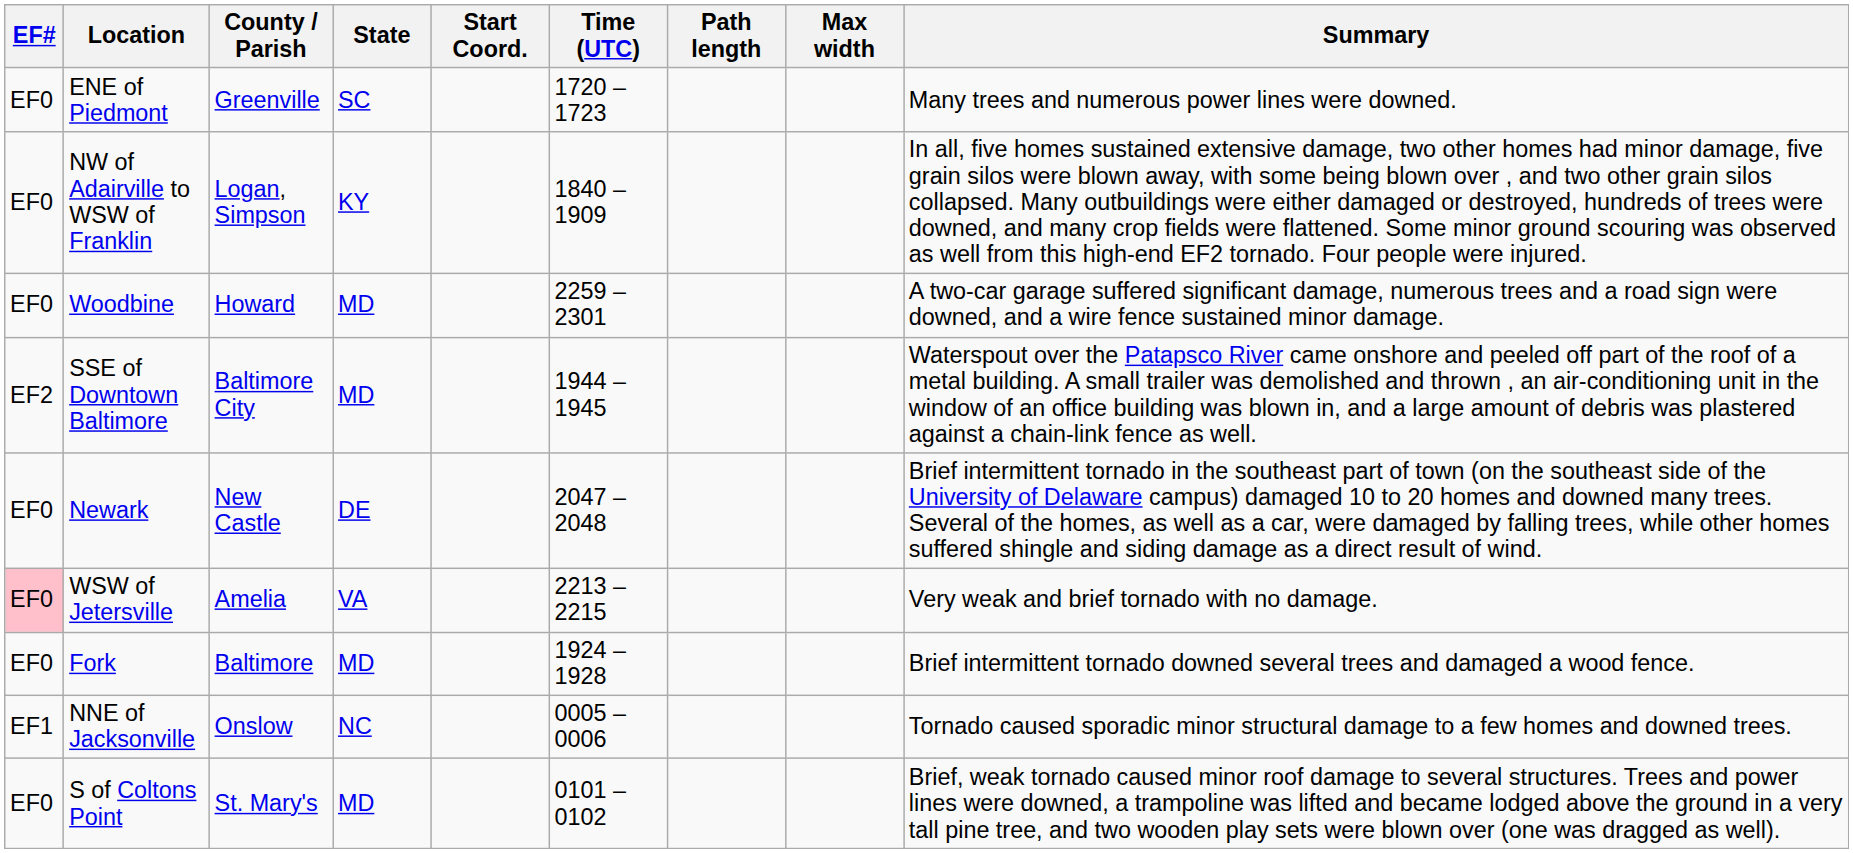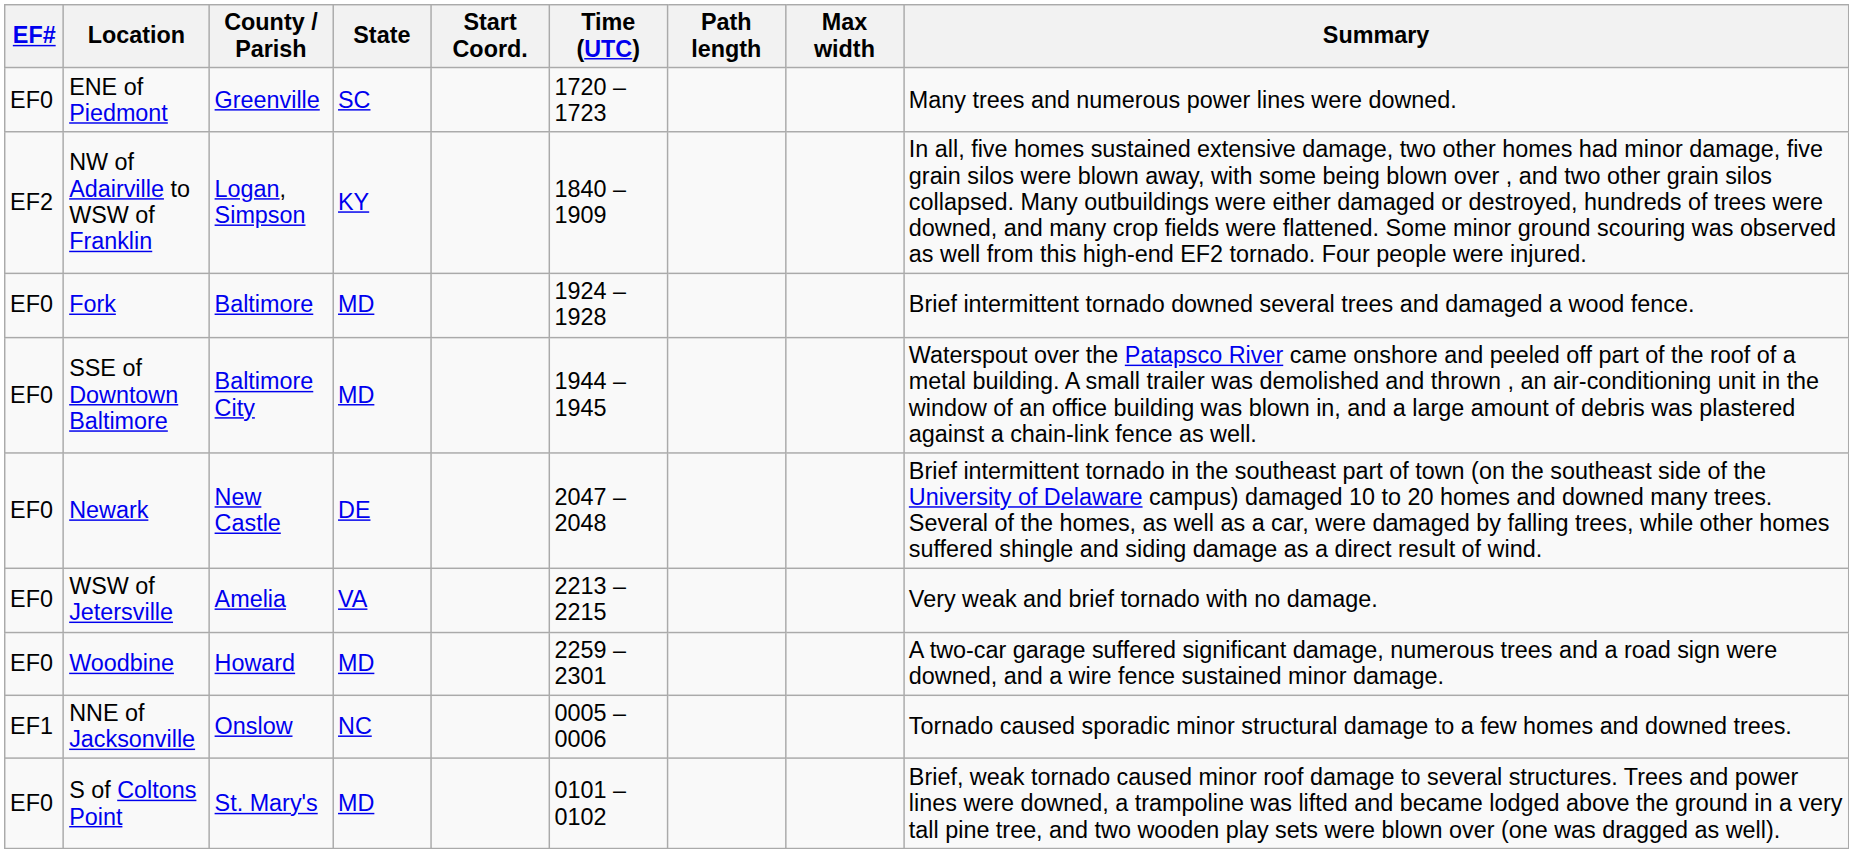(32, 202) EF0 -> (32, 202) EF2
rows swapped: (93, 663) <-> (122, 304)
(32, 394) EF2 -> (32, 394) EF0
(32, 600) pink background -> (32, 600) no background
